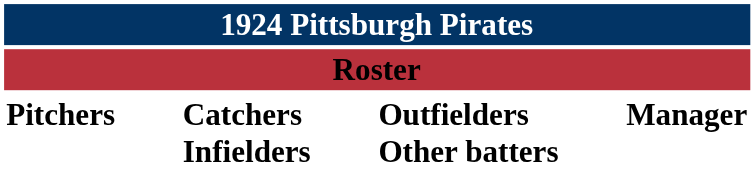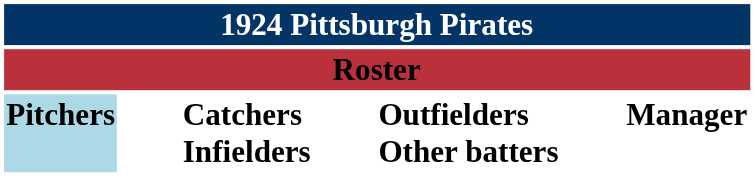(61, 114) no background -> (61, 114) lightblue background
